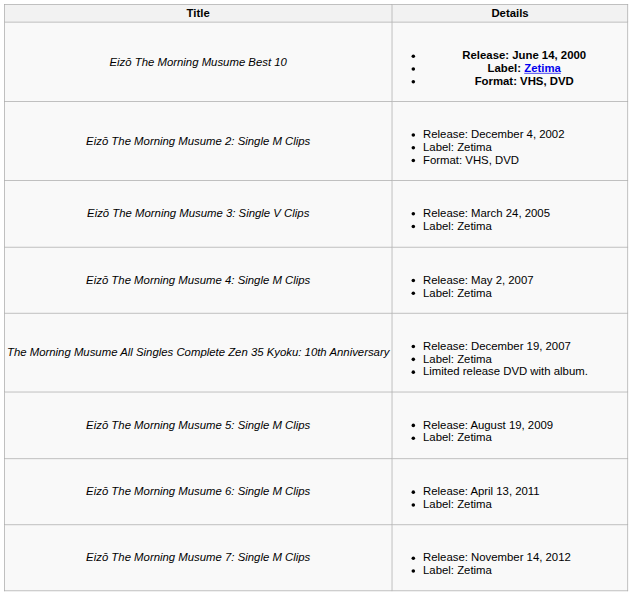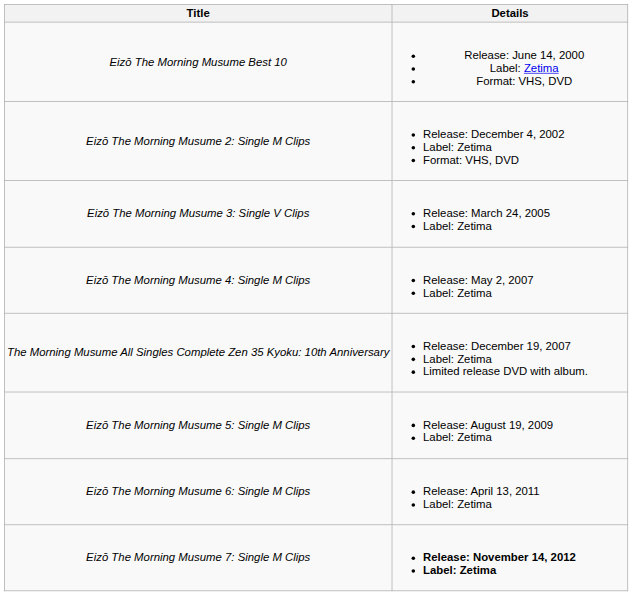(510, 68) bold -> (510, 68) normal
(510, 564) normal -> (510, 564) bold
